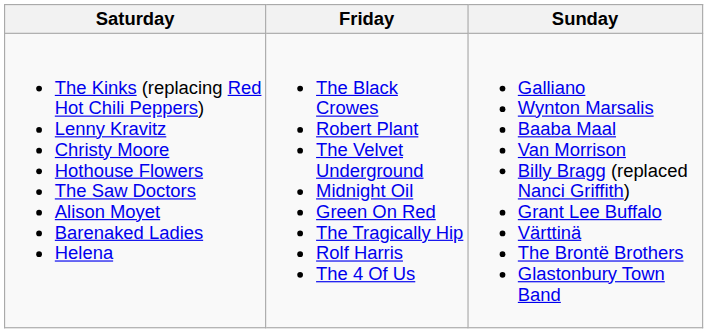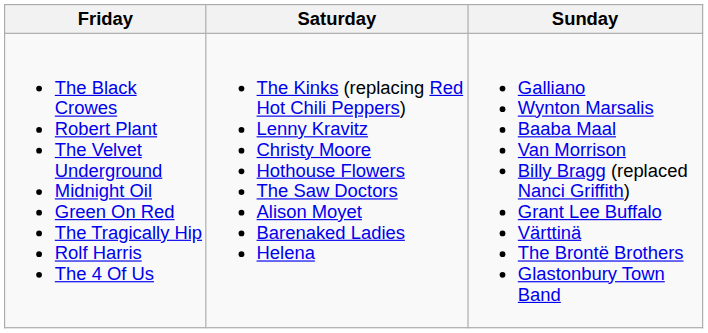columns swapped: (367, 19) <-> (135, 19)
